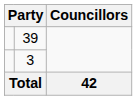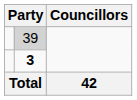(30, 38) no background -> (30, 38) lightgrey background
(30, 60) normal -> (30, 60) bold
